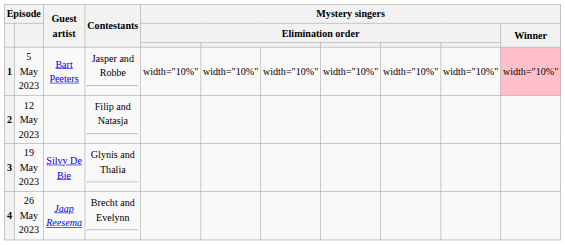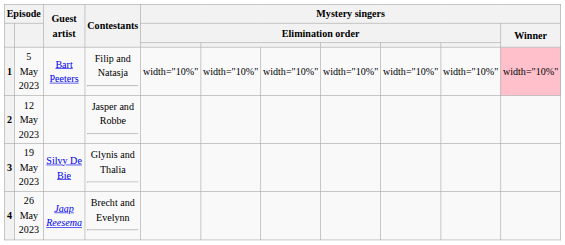(113, 70) Jasper and Robbe -> (113, 70) Filip and Natasja
(113, 118) Filip and Natasja -> (113, 118) Jasper and Robbe
